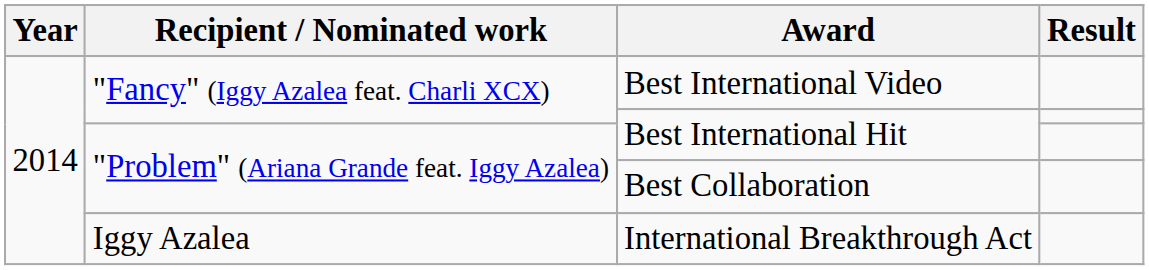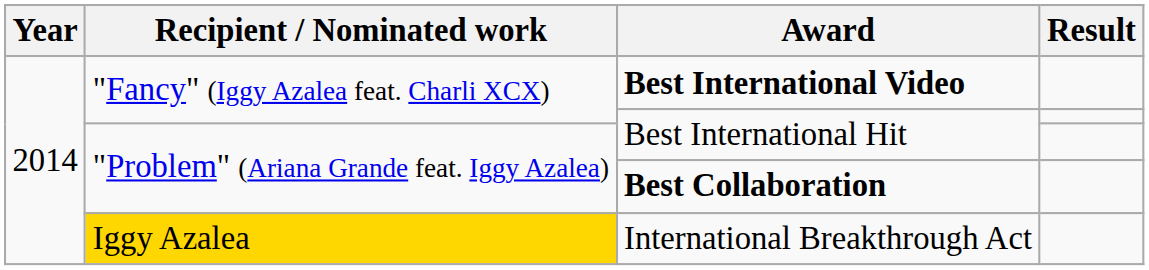(783, 82) normal -> (795, 82) bold
(747, 185) normal -> (755, 185) bold
(171, 237) no background -> (171, 237) gold background
